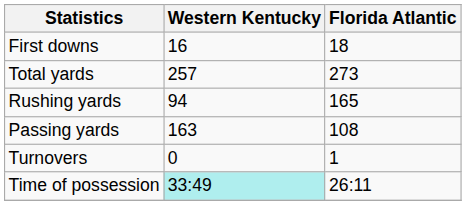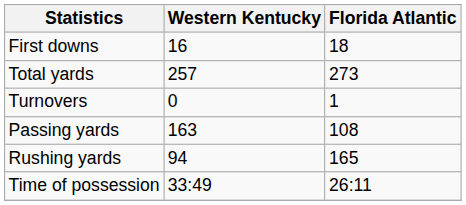rows swapped: (65, 102) <-> (48, 158)
(190, 185) paleturquoise background -> (190, 185) no background
